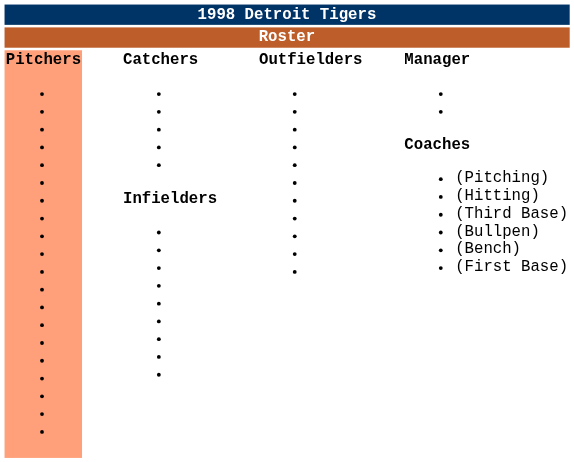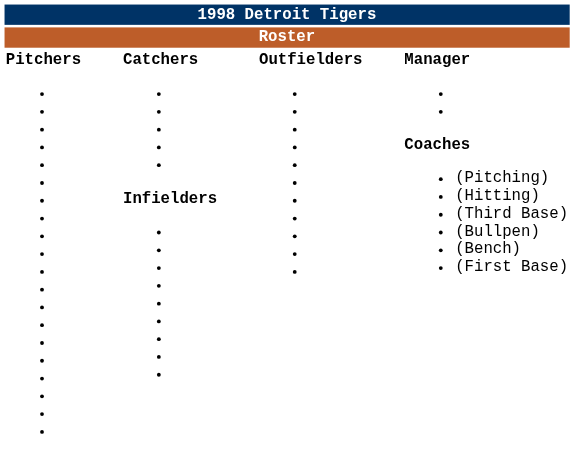(43, 246) lightsalmon background -> (43, 246) no background
